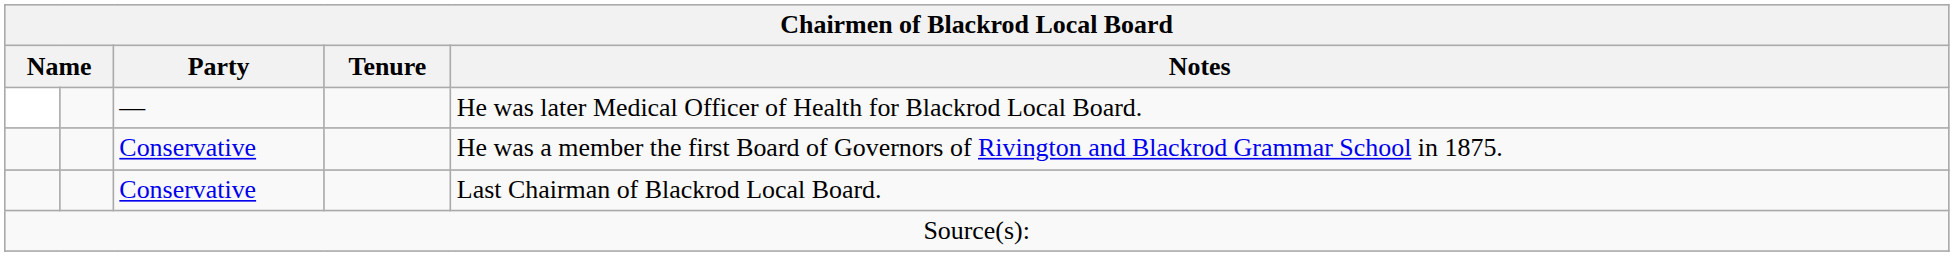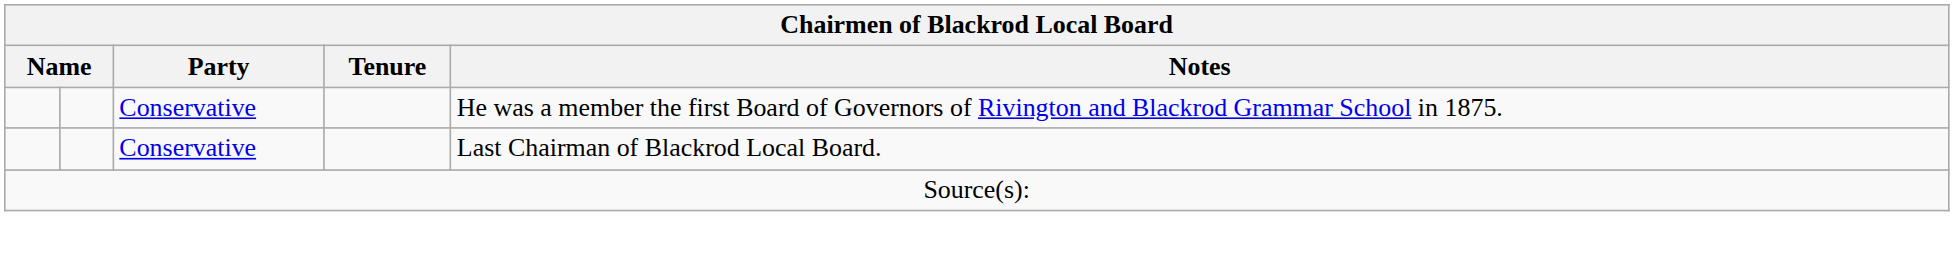- row: (32, 108)
